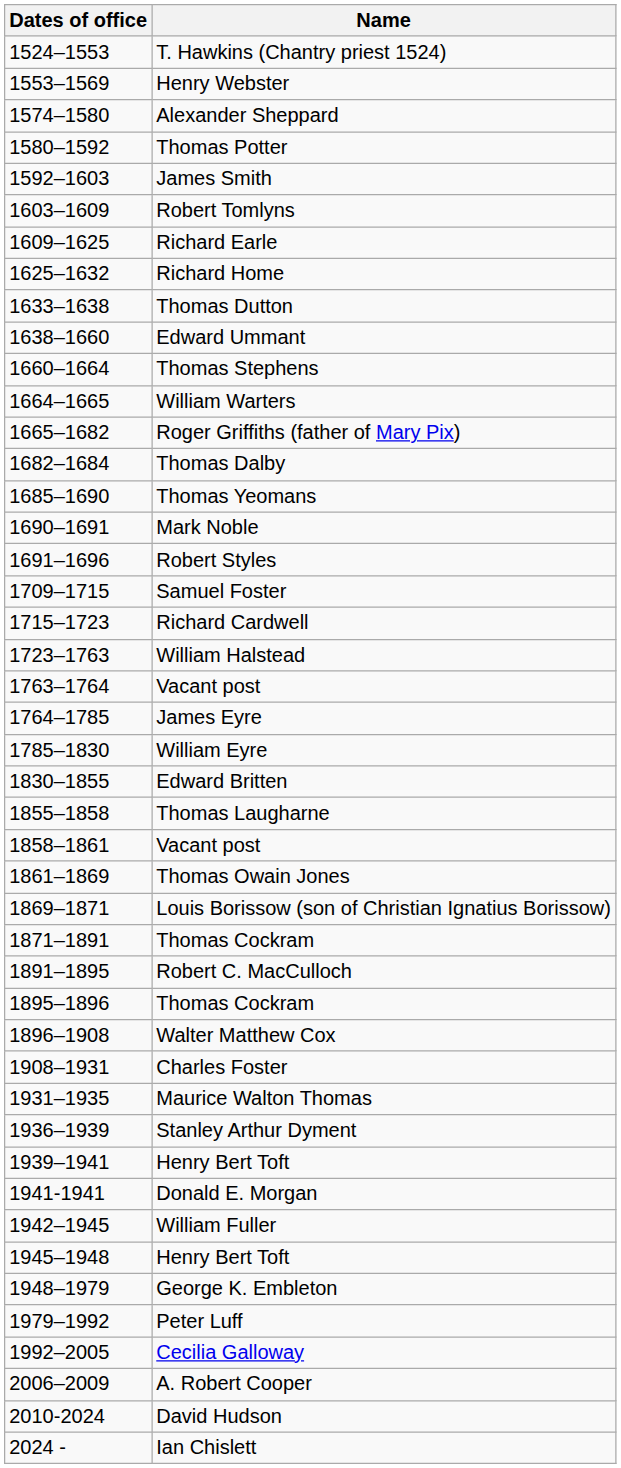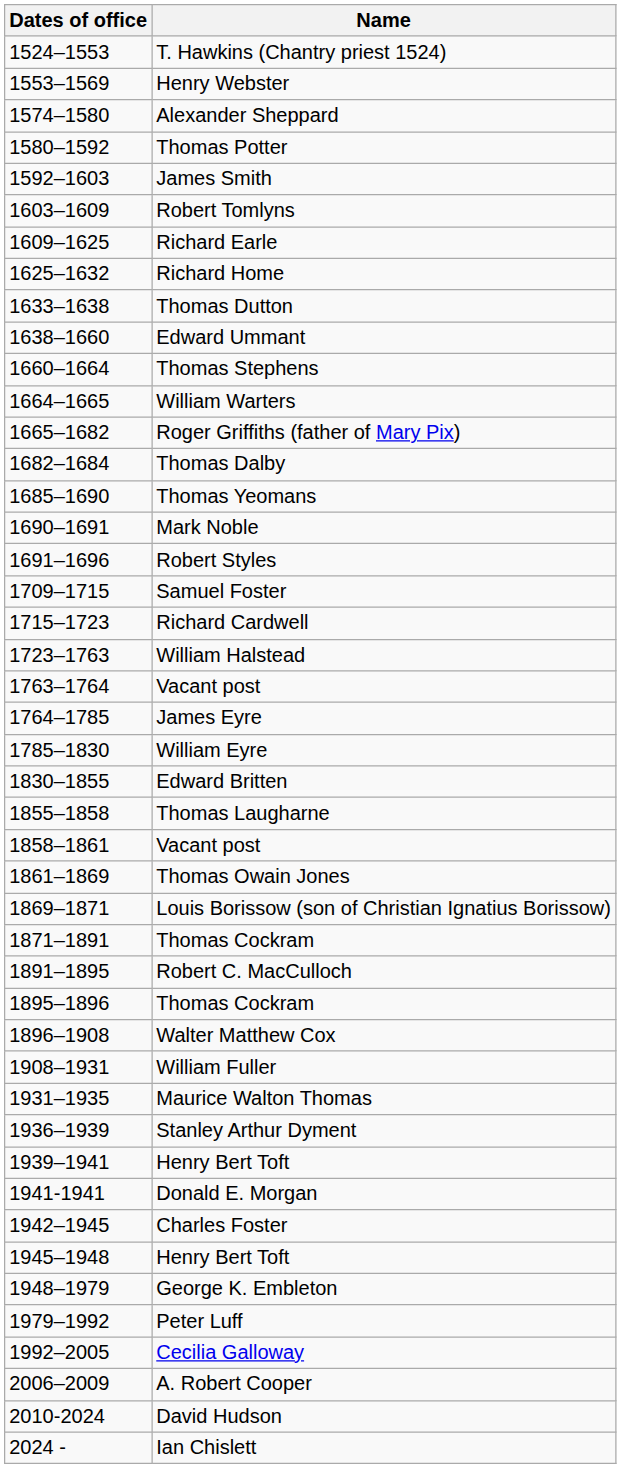(222, 1067) Charles Foster -> (216, 1067) William Fuller
(216, 1225) William Fuller -> (222, 1225) Charles Foster
